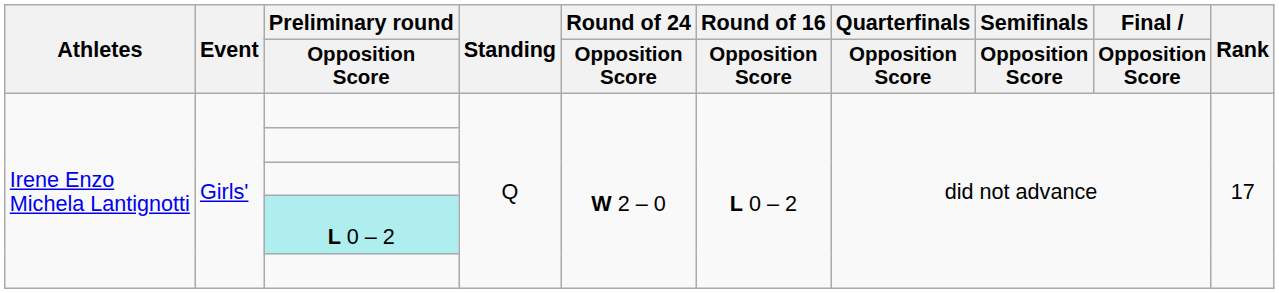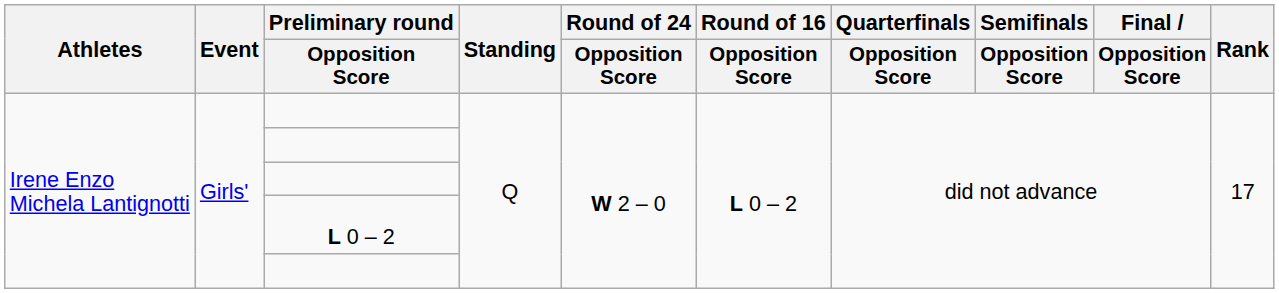(361, 237) paleturquoise background -> (361, 237) no background
